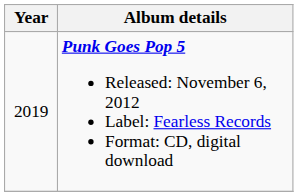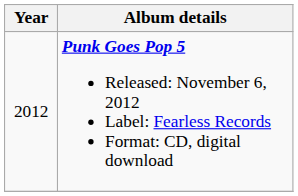(31, 111) 2019 -> (31, 111) 2012
